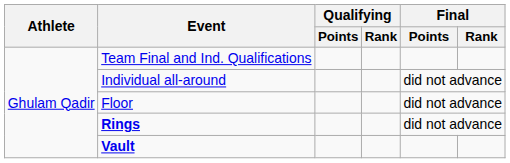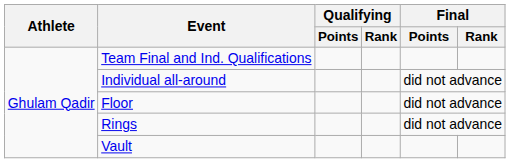(121, 125) bold -> (119, 125) normal
(118, 147) bold -> (117, 147) normal
